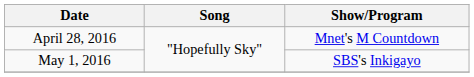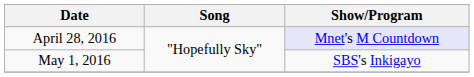(377, 38) no background -> (377, 38) lavender background
